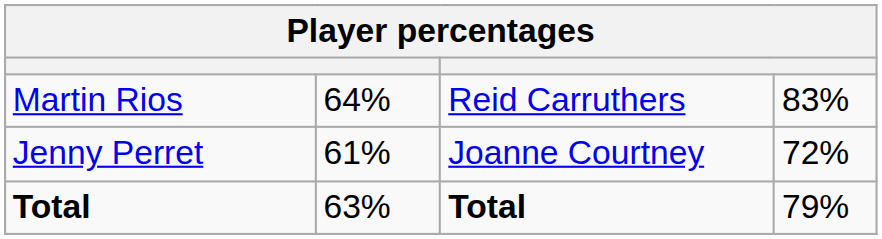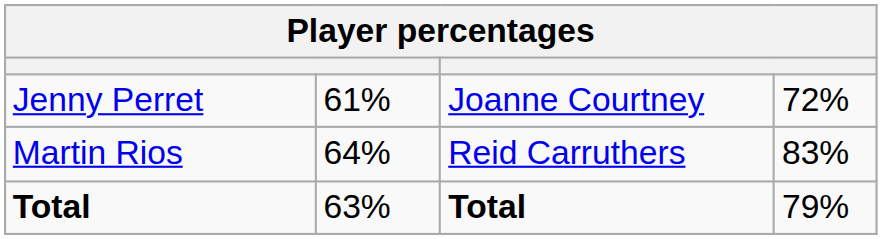rows swapped: (108, 153) <-> (98, 99)
